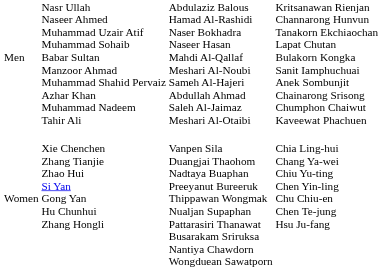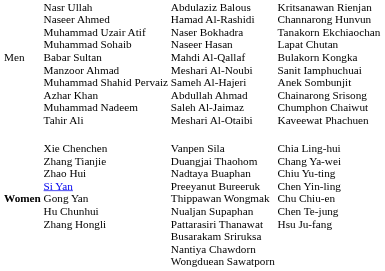(21, 198) normal -> (22, 198) bold
